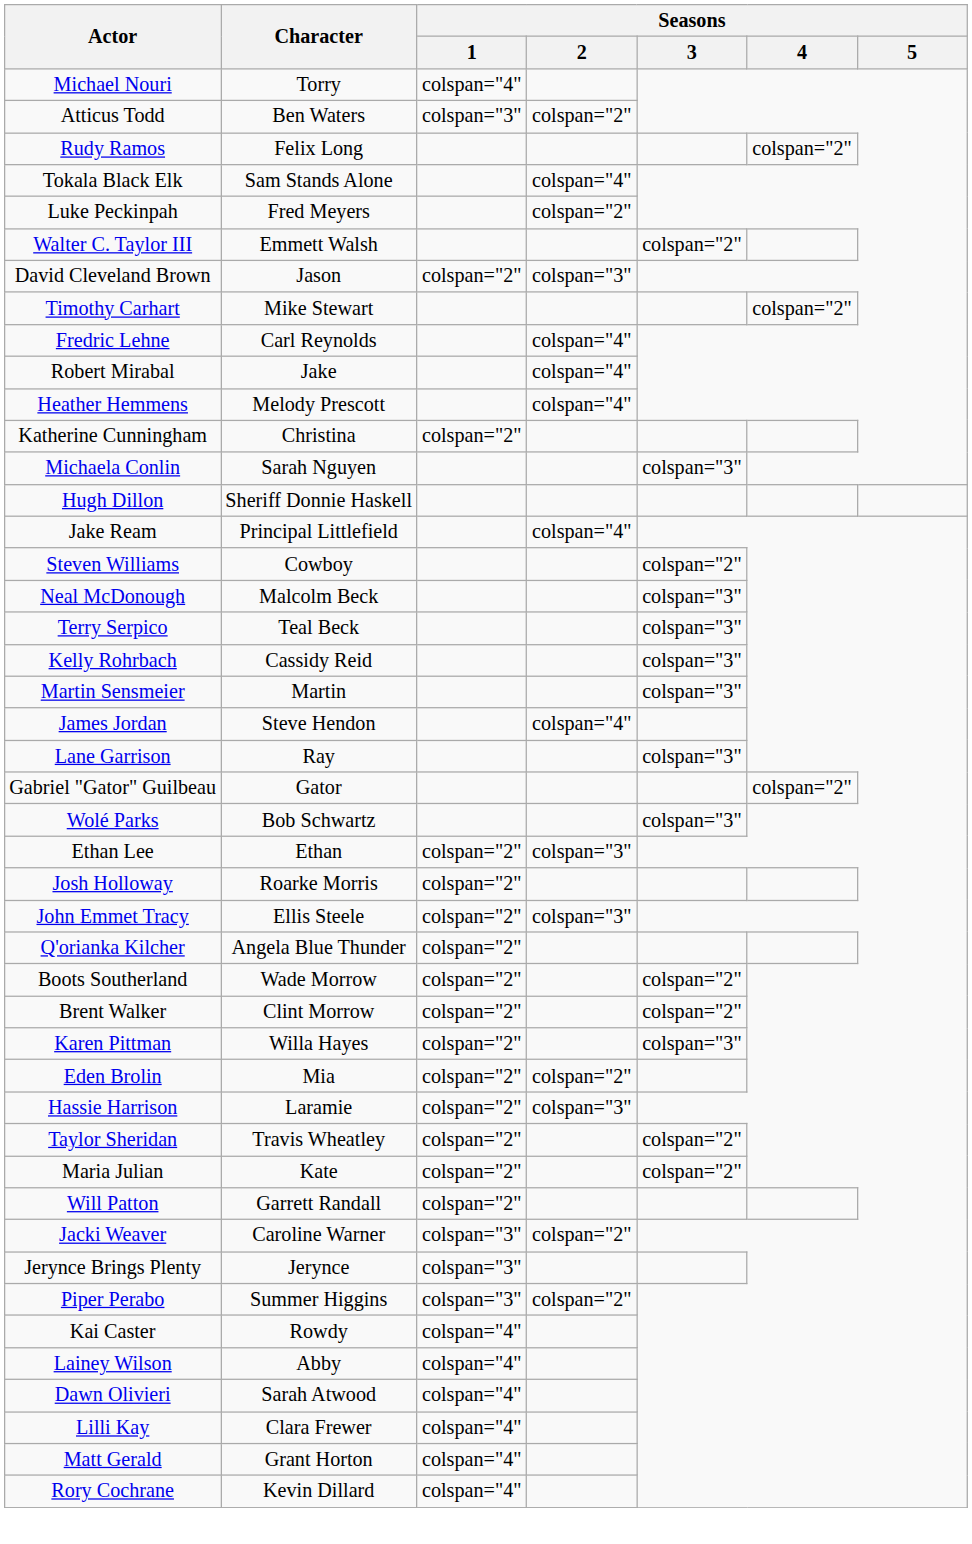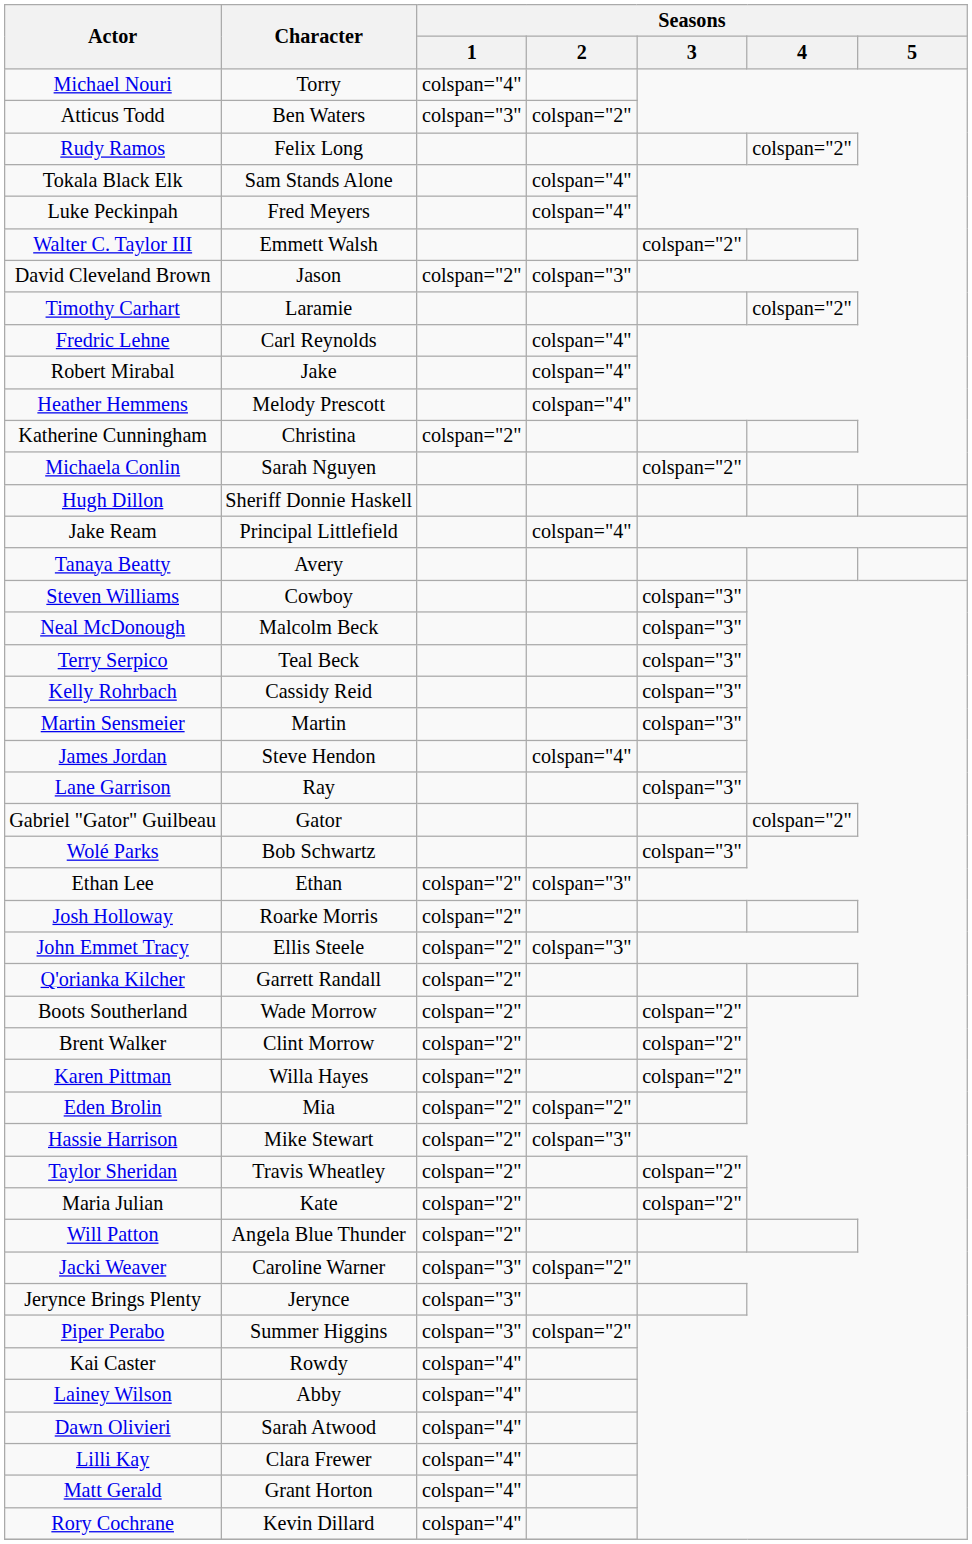(582, 212) colspan="2" -> (582, 212) colspan="4"
(319, 308) Mike Stewart -> (319, 308) Laramie
(692, 468) colspan="3" -> (692, 468) colspan="2"
+ row: (113, 564)
(692, 564) colspan="2" -> (692, 595) colspan="3"
(319, 947) Angela Blue Thunder -> (319, 979) Garrett Randall
(692, 1043) colspan="3" -> (692, 1075) colspan="2"
(319, 1107) Laramie -> (319, 1139) Mike Stewart
(319, 1203) Garrett Randall -> (319, 1235) Angela Blue Thunder
